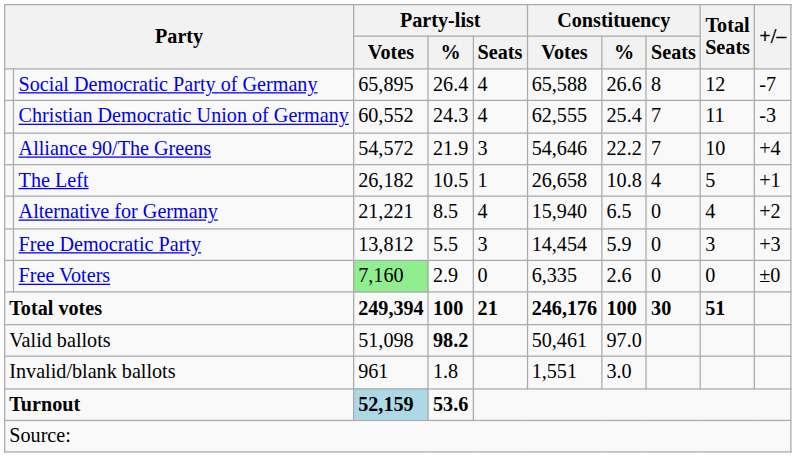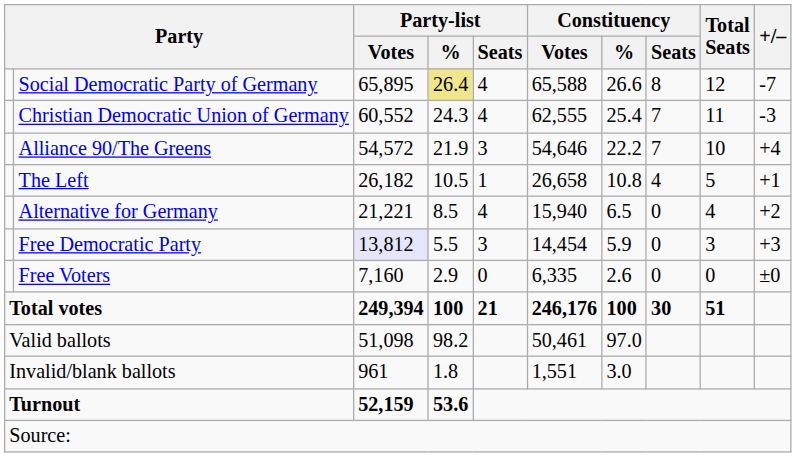(451, 84) no background -> (451, 84) khaki background
(386, 244) no background -> (386, 244) lavender background
(381, 276) lightgreen background -> (381, 276) no background
(451, 340) bold -> (451, 340) normal
(386, 404) lightblue background -> (386, 404) no background
